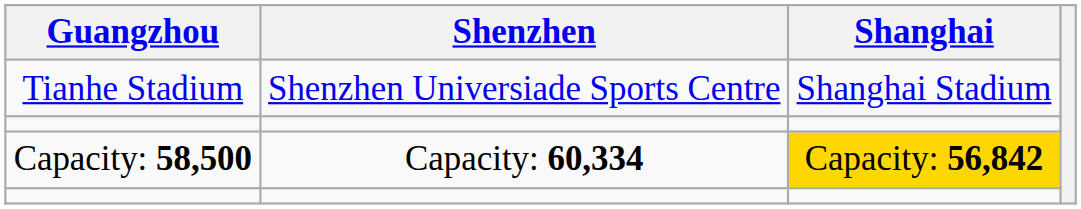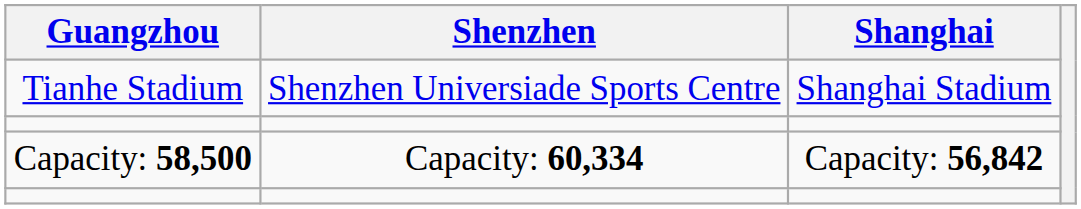(924, 158) gold background -> (924, 158) no background
